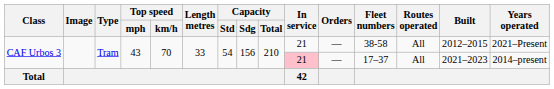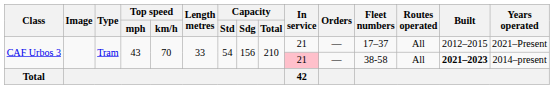(376, 44) 38-58 -> (376, 44) 17–37
(376, 60) 17–37 -> (376, 60) 38-58
(465, 60) normal -> (465, 60) bold
